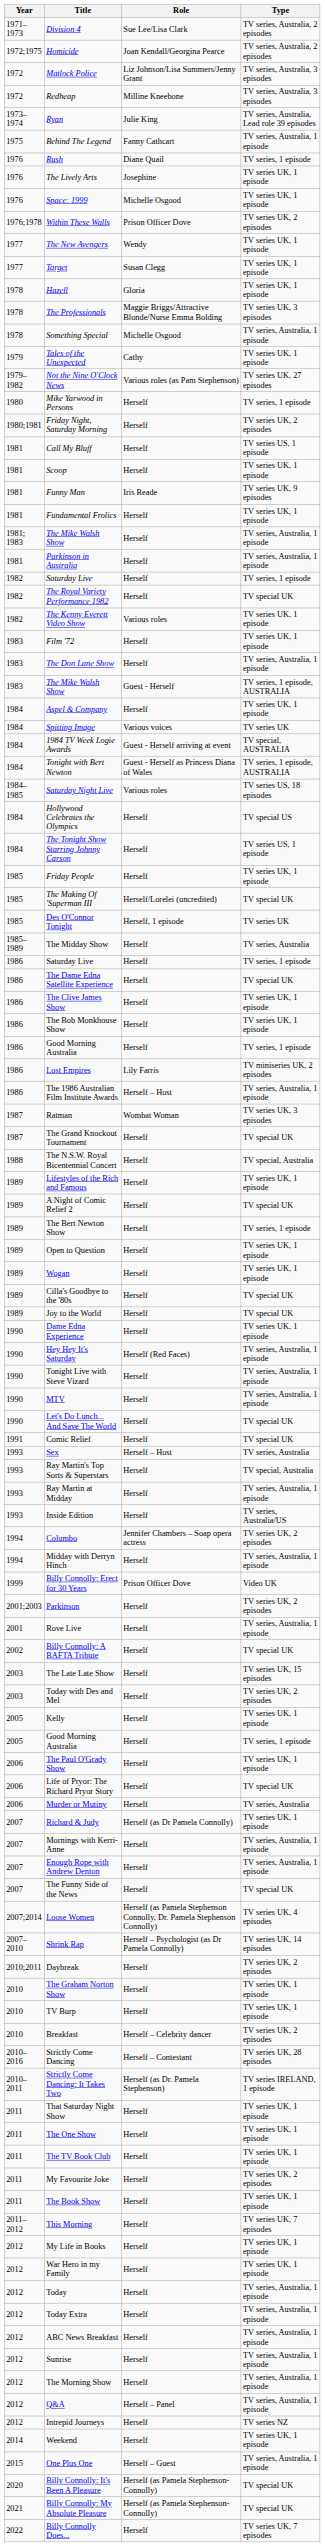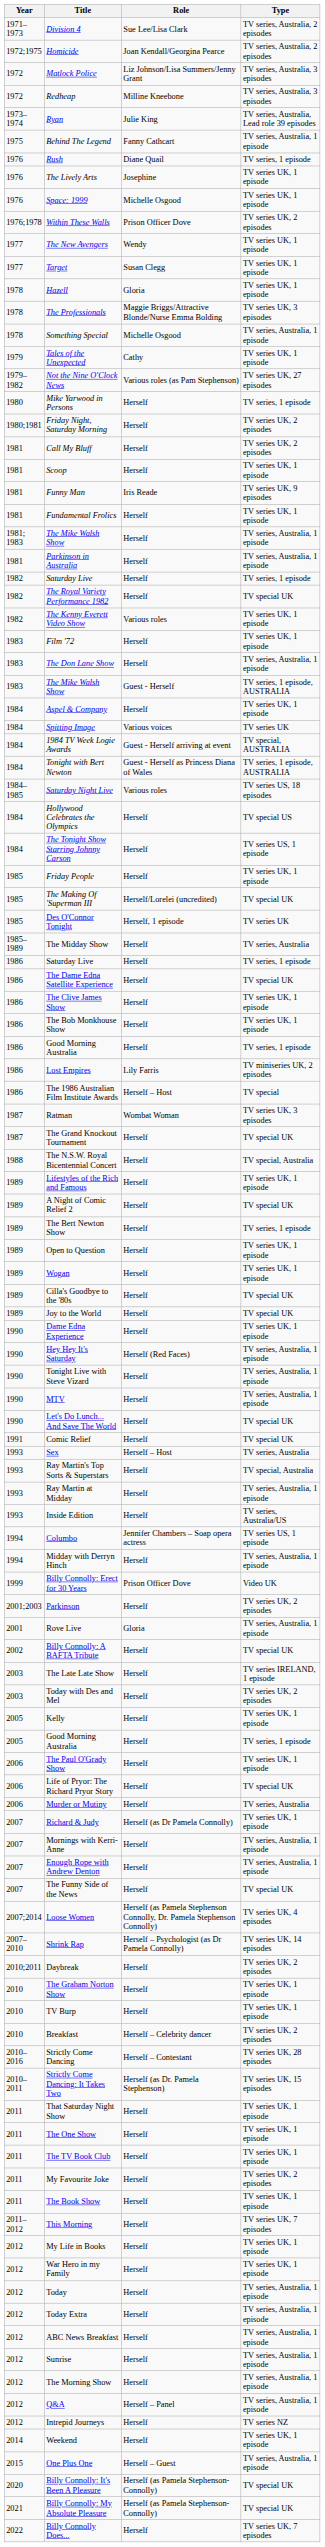(269, 448) TV series US, 1 episode -> (270, 448) TV series UK, 2 episodes
(280, 1092) TV series, Australia, 1 episode -> (261, 1092) TV special
(270, 1538) TV series UK, 2 episodes -> (269, 1538) TV series US, 1 episode
(136, 1628) Herself -> (134, 1628) Gloria
(272, 1673) TV series UK, 15 episodes -> (279, 1673) TV series IRELAND, 1 episode
(279, 2084) TV series IRELAND, 1 episode -> (272, 2084) TV series UK, 15 episodes
